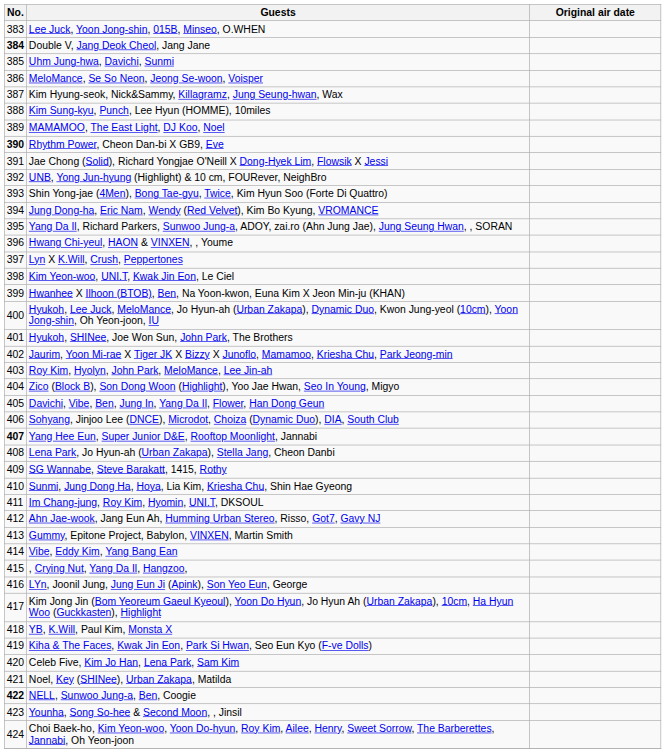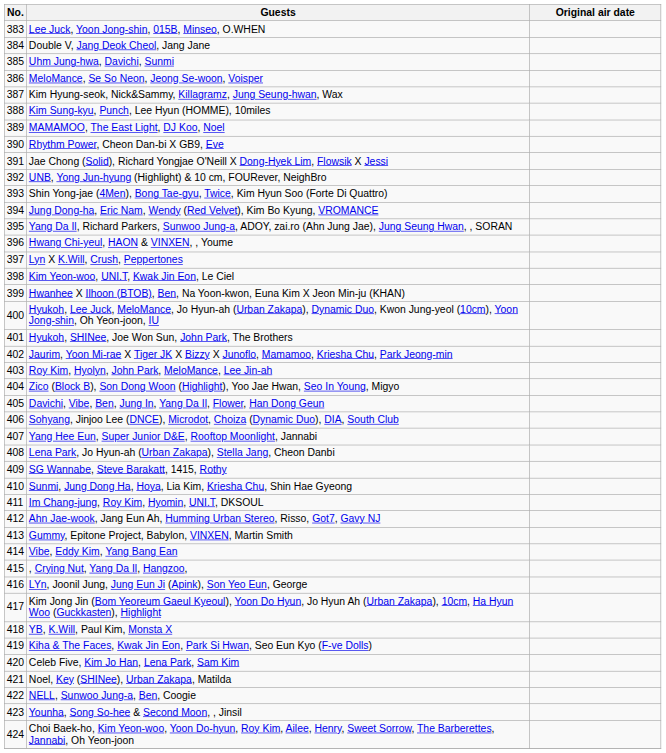(15, 45) bold -> (15, 45) normal
(15, 144) bold -> (15, 144) normal
(15, 436) bold -> (15, 436) normal
(15, 695) bold -> (15, 695) normal
